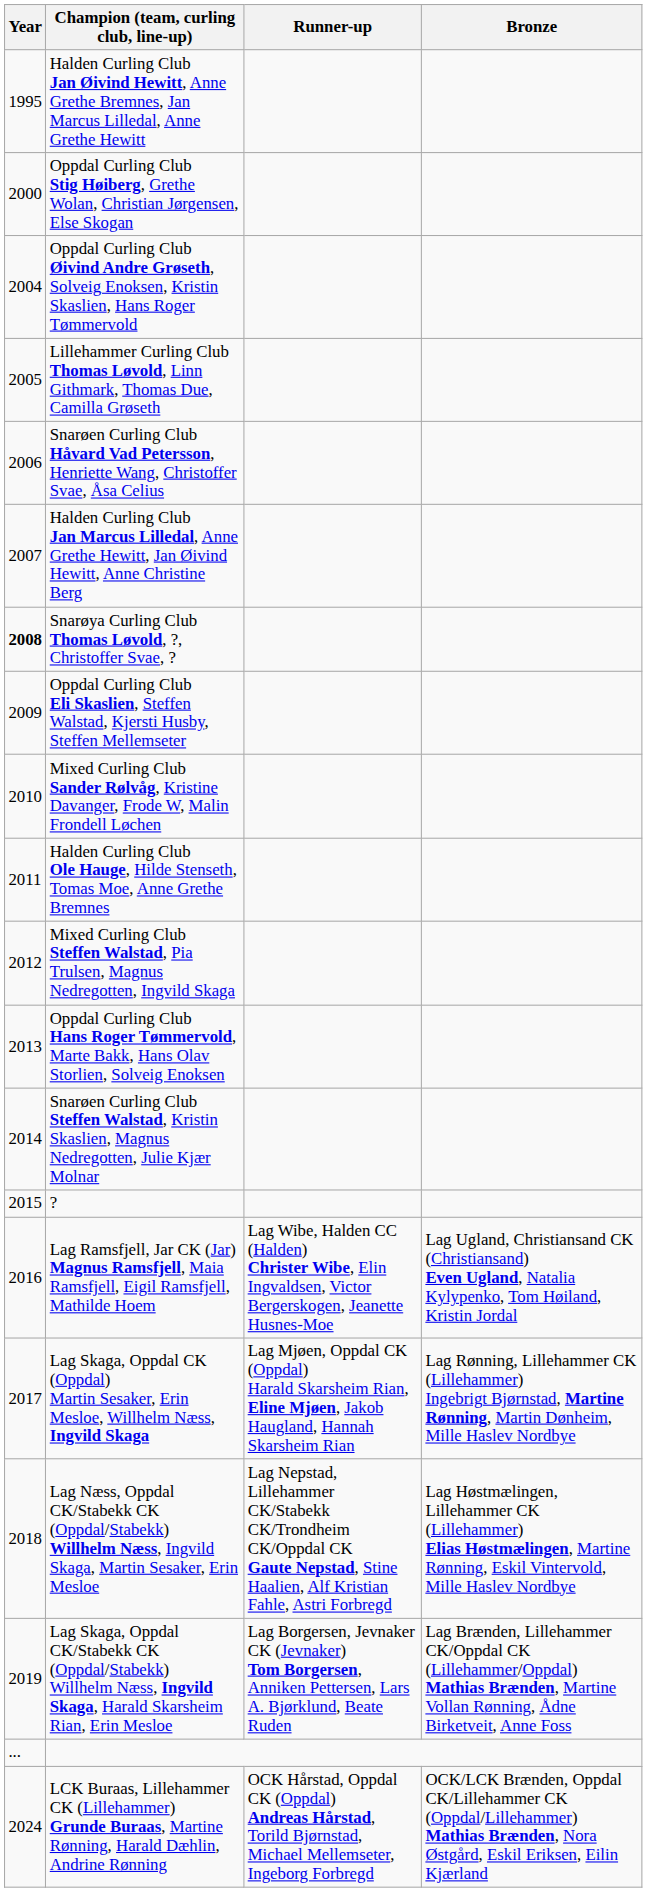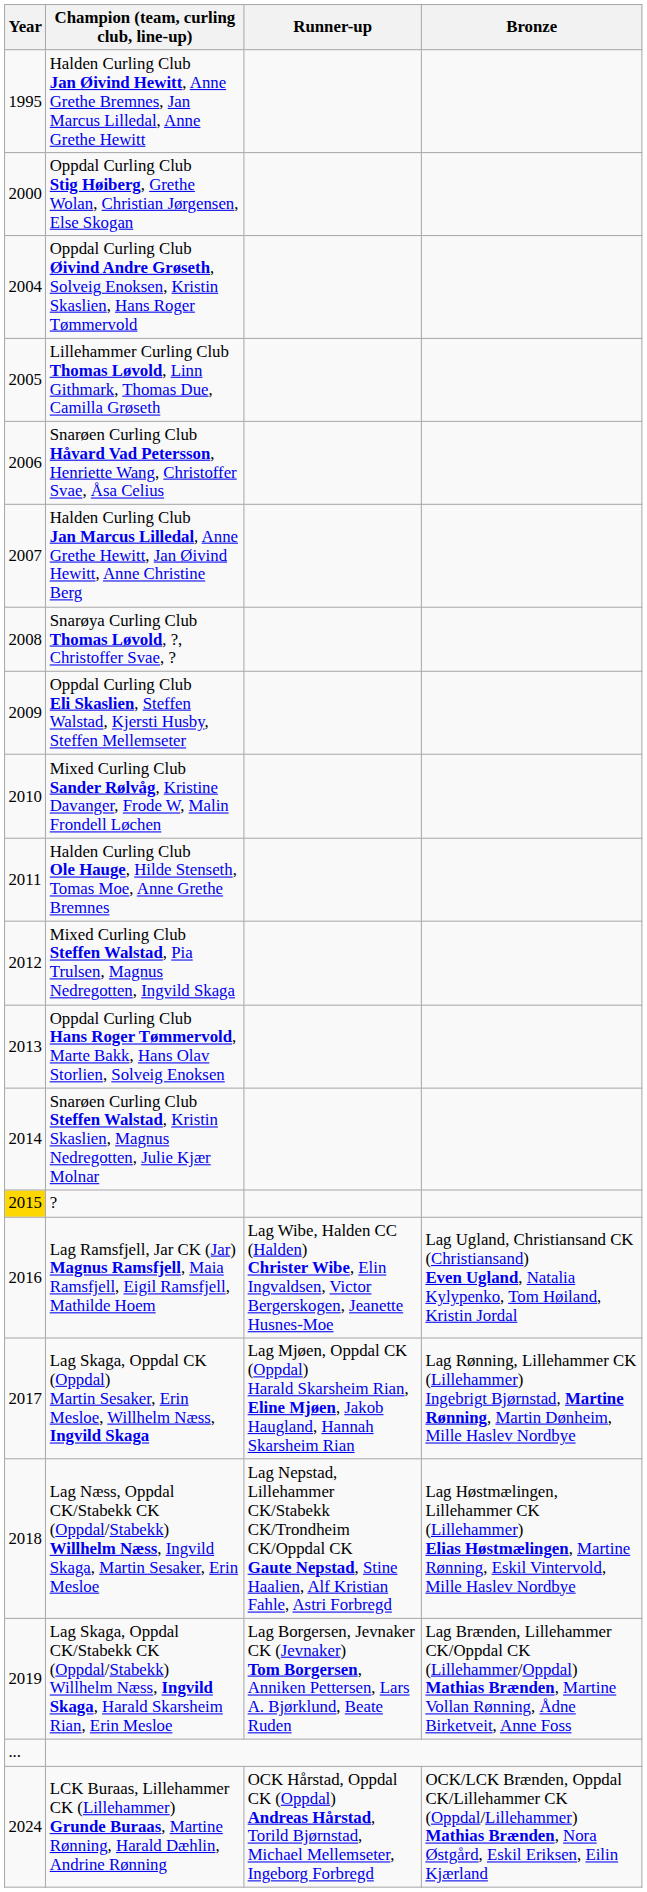(25, 639) bold -> (25, 639) normal
(25, 1203) no background -> (25, 1203) gold background
